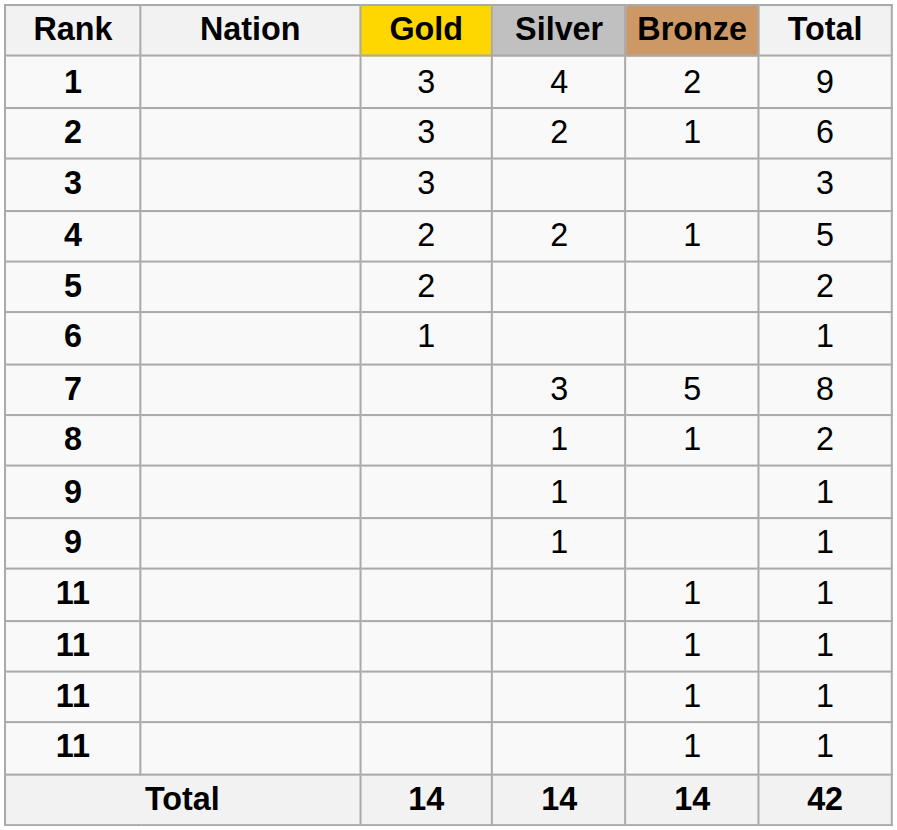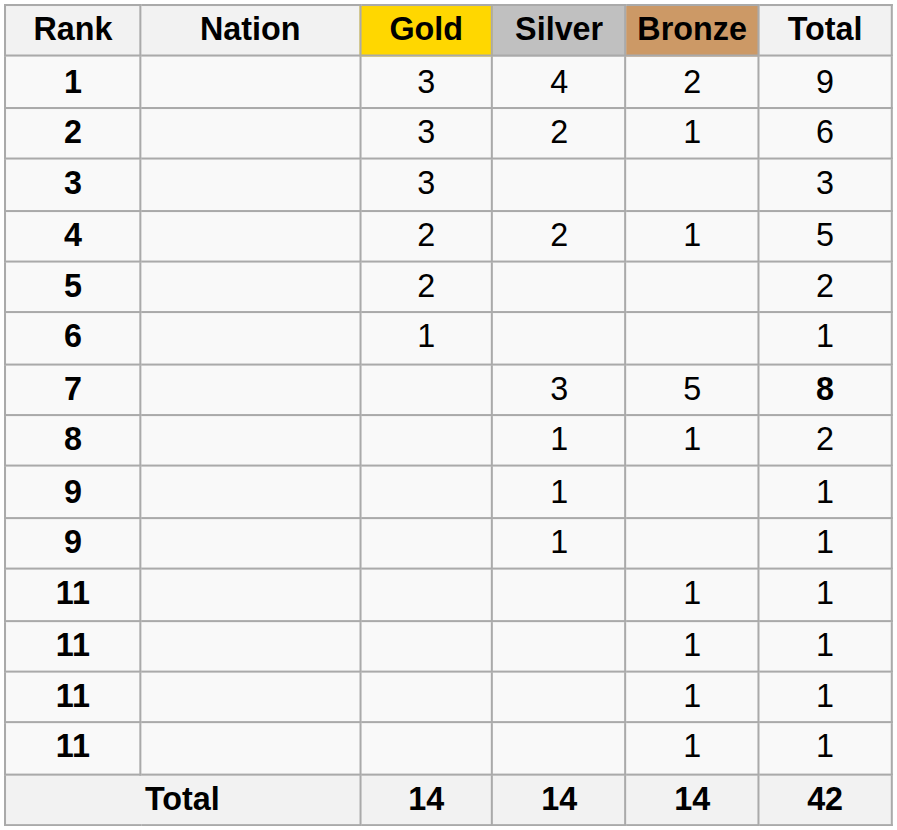(825, 388) normal -> (825, 388) bold
